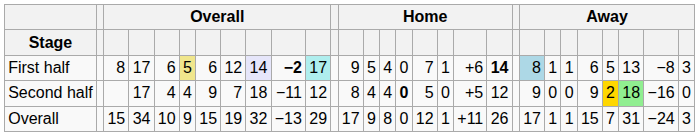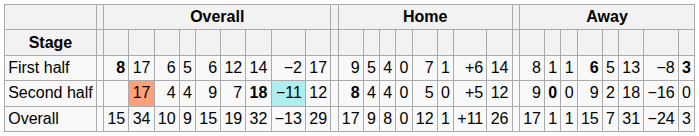(121, 67) normal -> (121, 67) bold
(187, 67) khaki background -> (187, 67) no background
(258, 67) lavender background -> (258, 67) no background
(293, 67) bold -> (293, 67) normal
(318, 67) paleturquoise background -> (318, 67) no background
(500, 67) bold -> (500, 67) normal
(537, 67) lightblue background -> (537, 67) no background
(594, 67) normal -> (594, 67) bold
(686, 67) normal -> (686, 67) bold
(142, 93) no background -> (142, 93) lightsalmon background
(258, 93) normal -> (258, 93) bold
(289, 93) no background -> (289, 93) paleturquoise background
(355, 93) normal -> (355, 93) bold
(404, 93) bold -> (404, 93) normal
(553, 93) normal -> (553, 93) bold
(611, 93) gold background -> (611, 93) no background
(631, 93) lightgreen background -> (631, 93) no background
